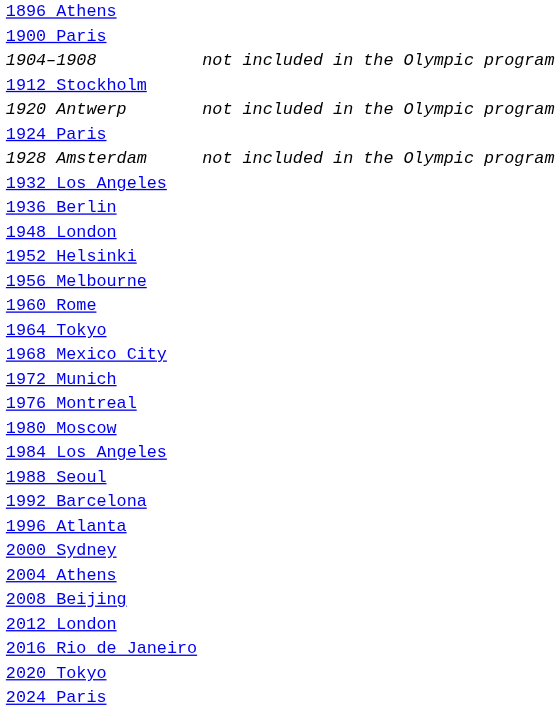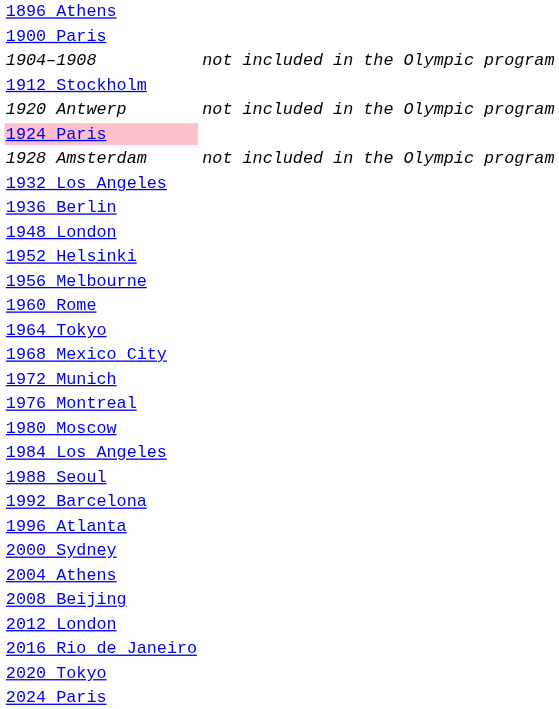(56, 134) no background -> (56, 134) pink background
